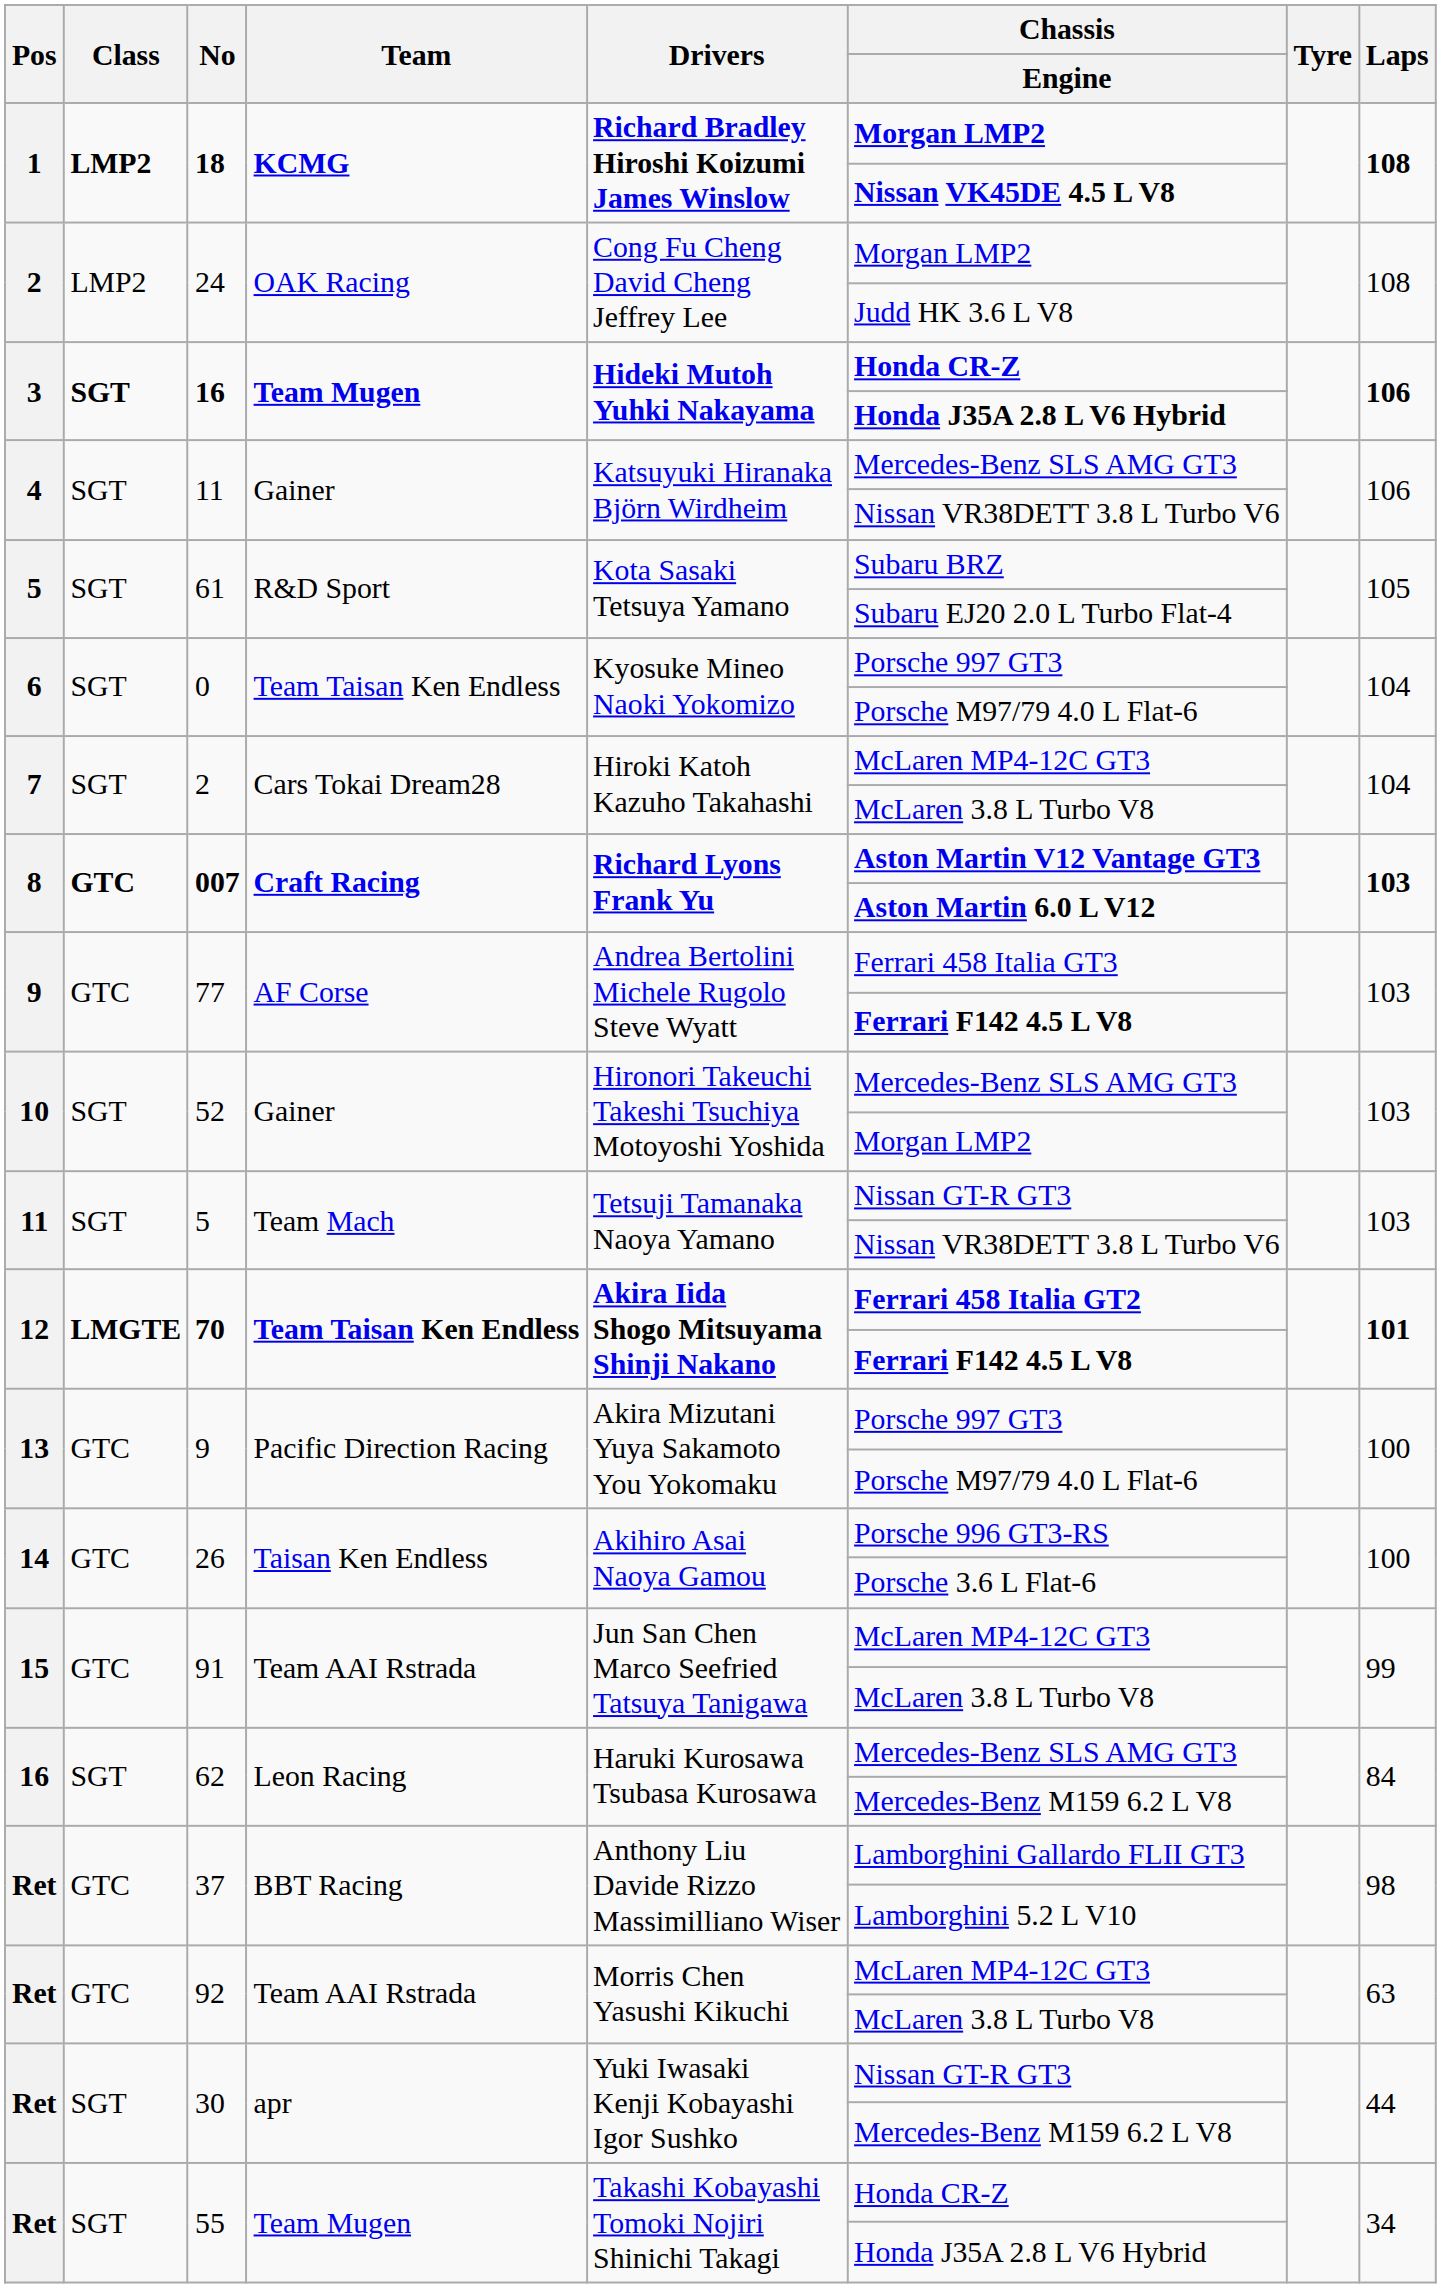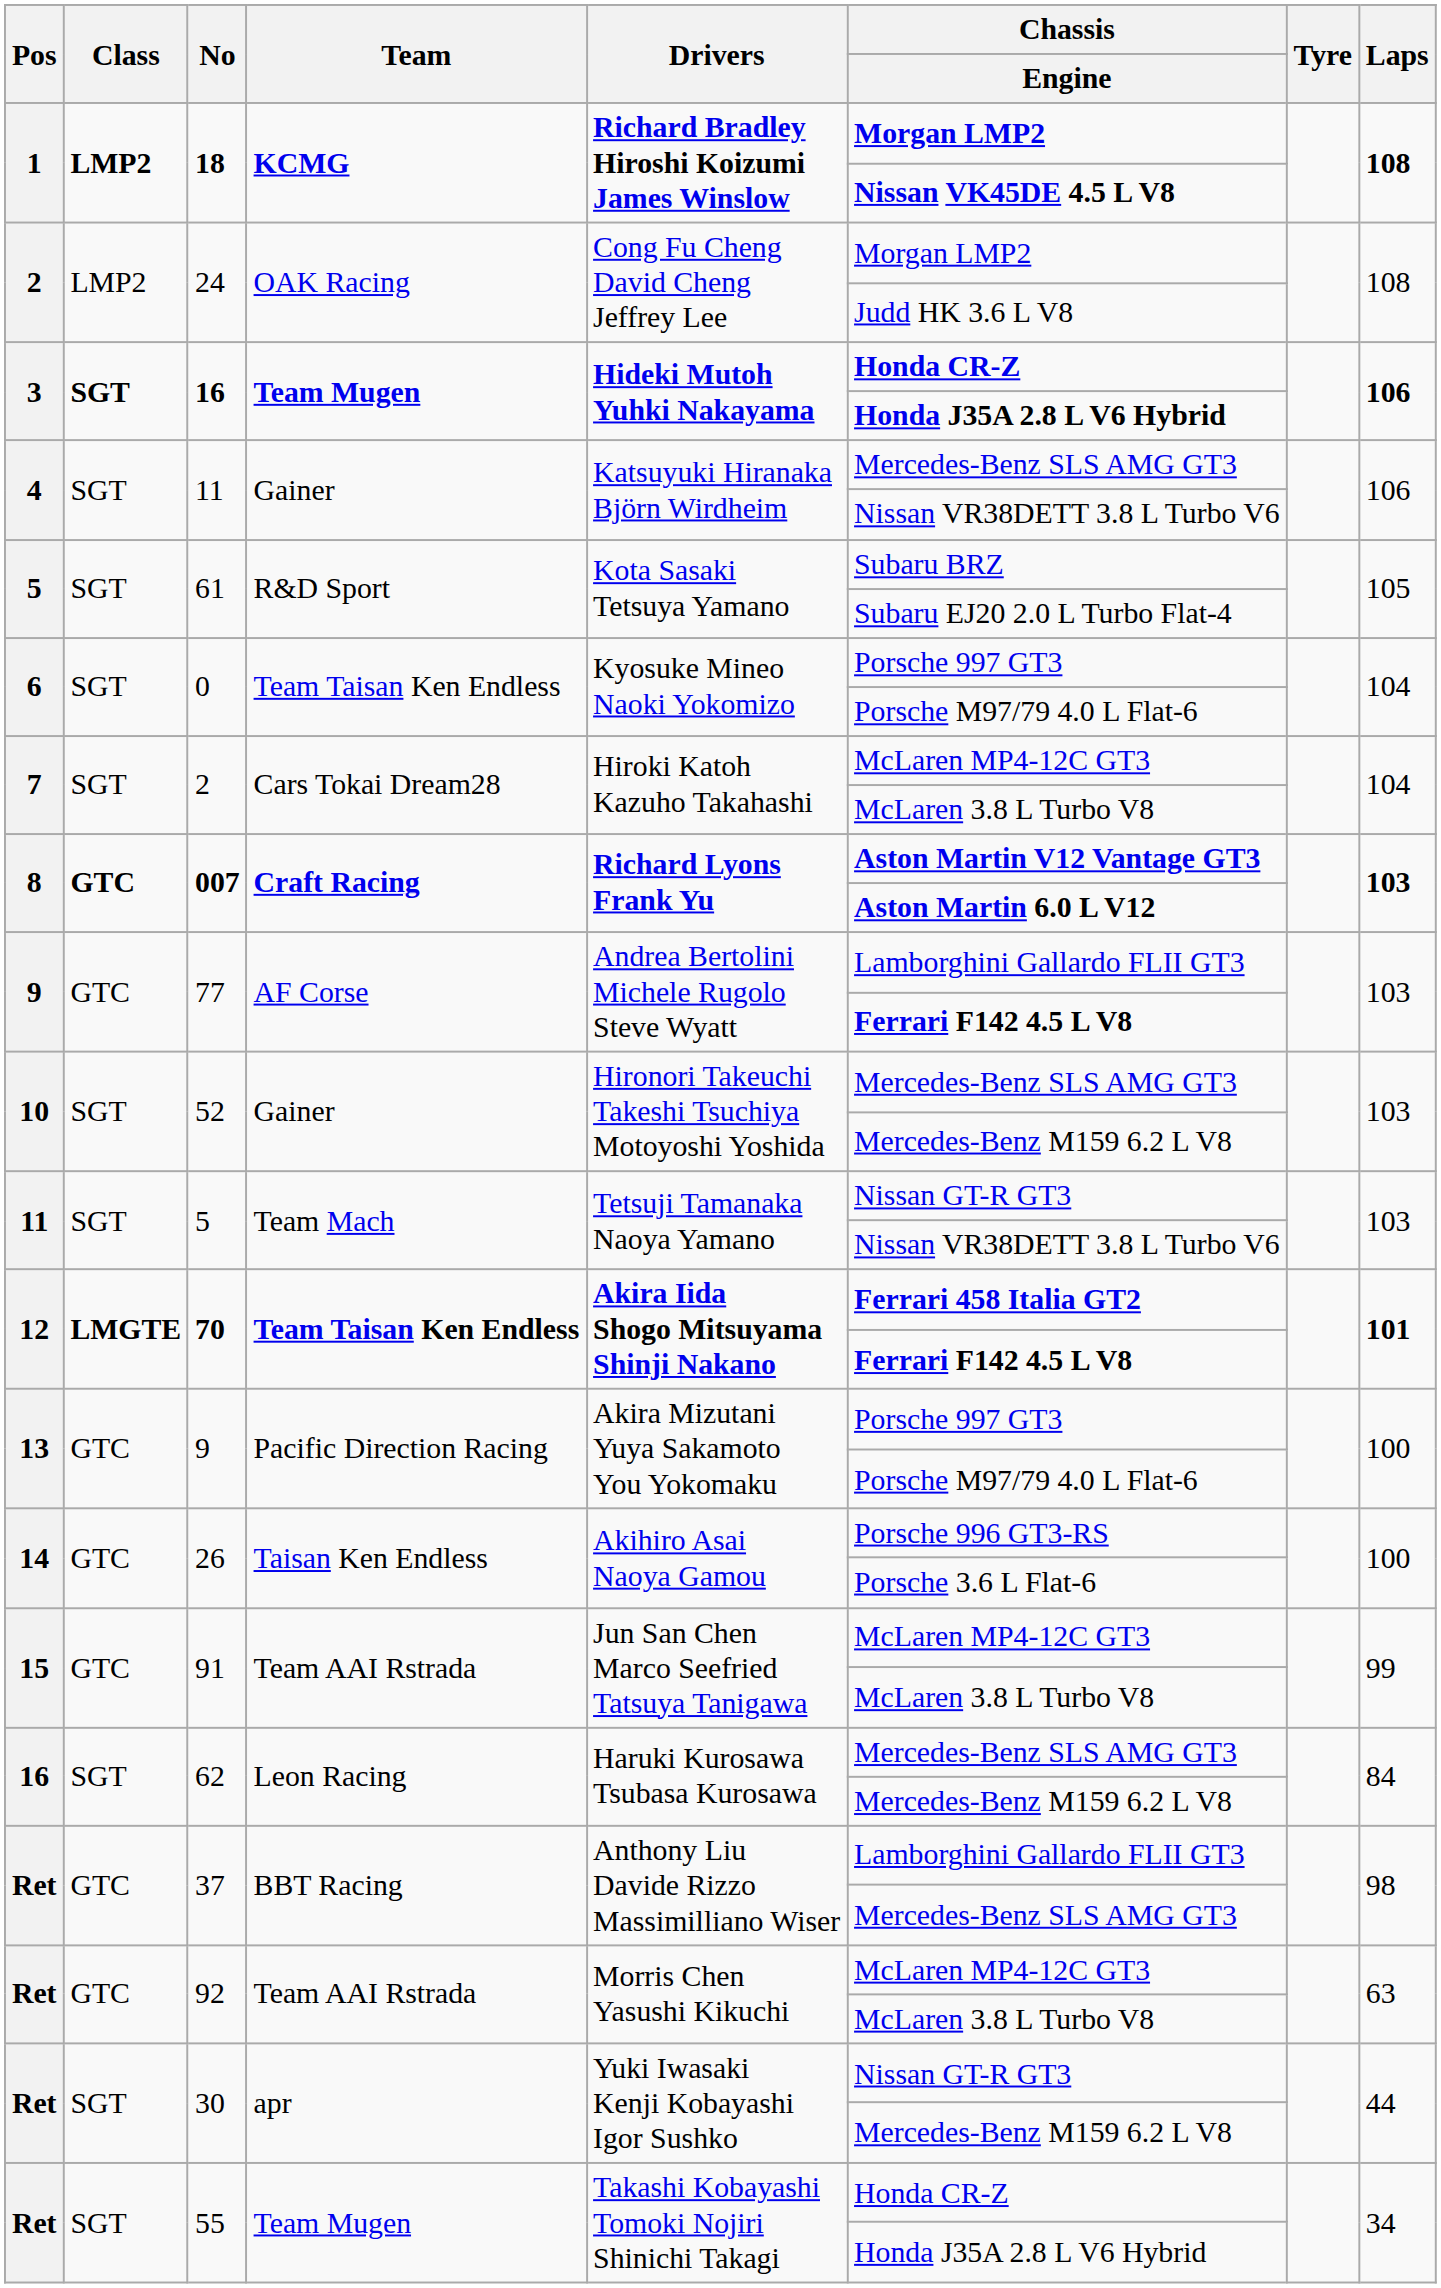(986, 961) Ferrari 458 Italia GT3 -> (1049, 961) Lamborghini Gallardo FLII GT3
(943, 1141) Morgan LMP2 -> (1043, 1141) Mercedes-Benz M159 6.2 L V8
(995, 1914) Lamborghini 5.2 L V10 -> (1045, 1914) Mercedes-Benz SLS AMG GT3
